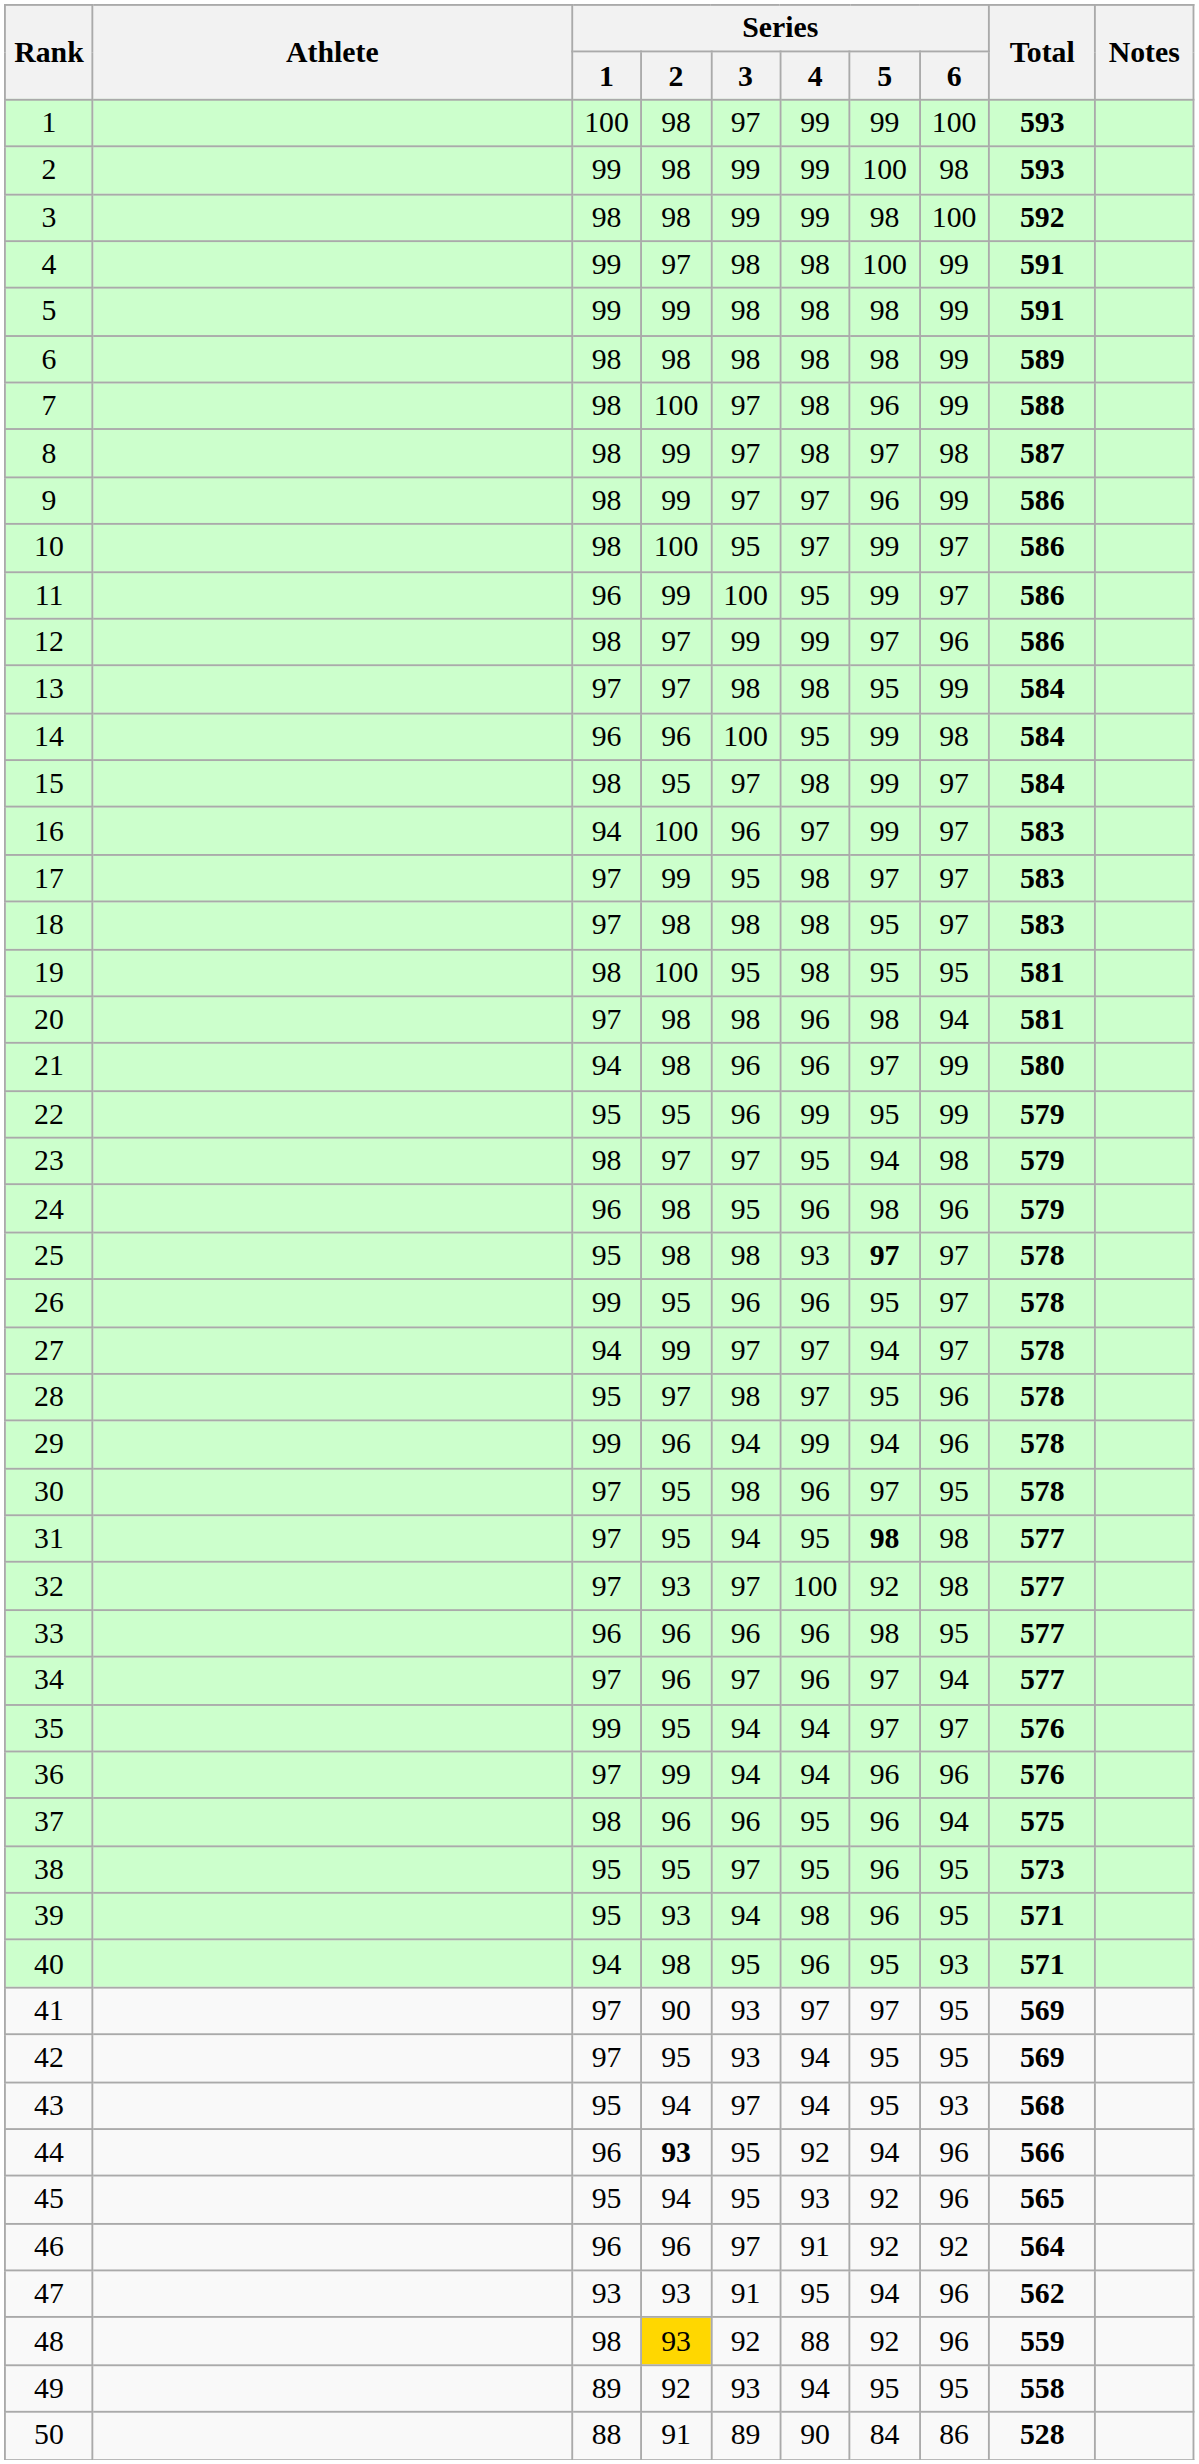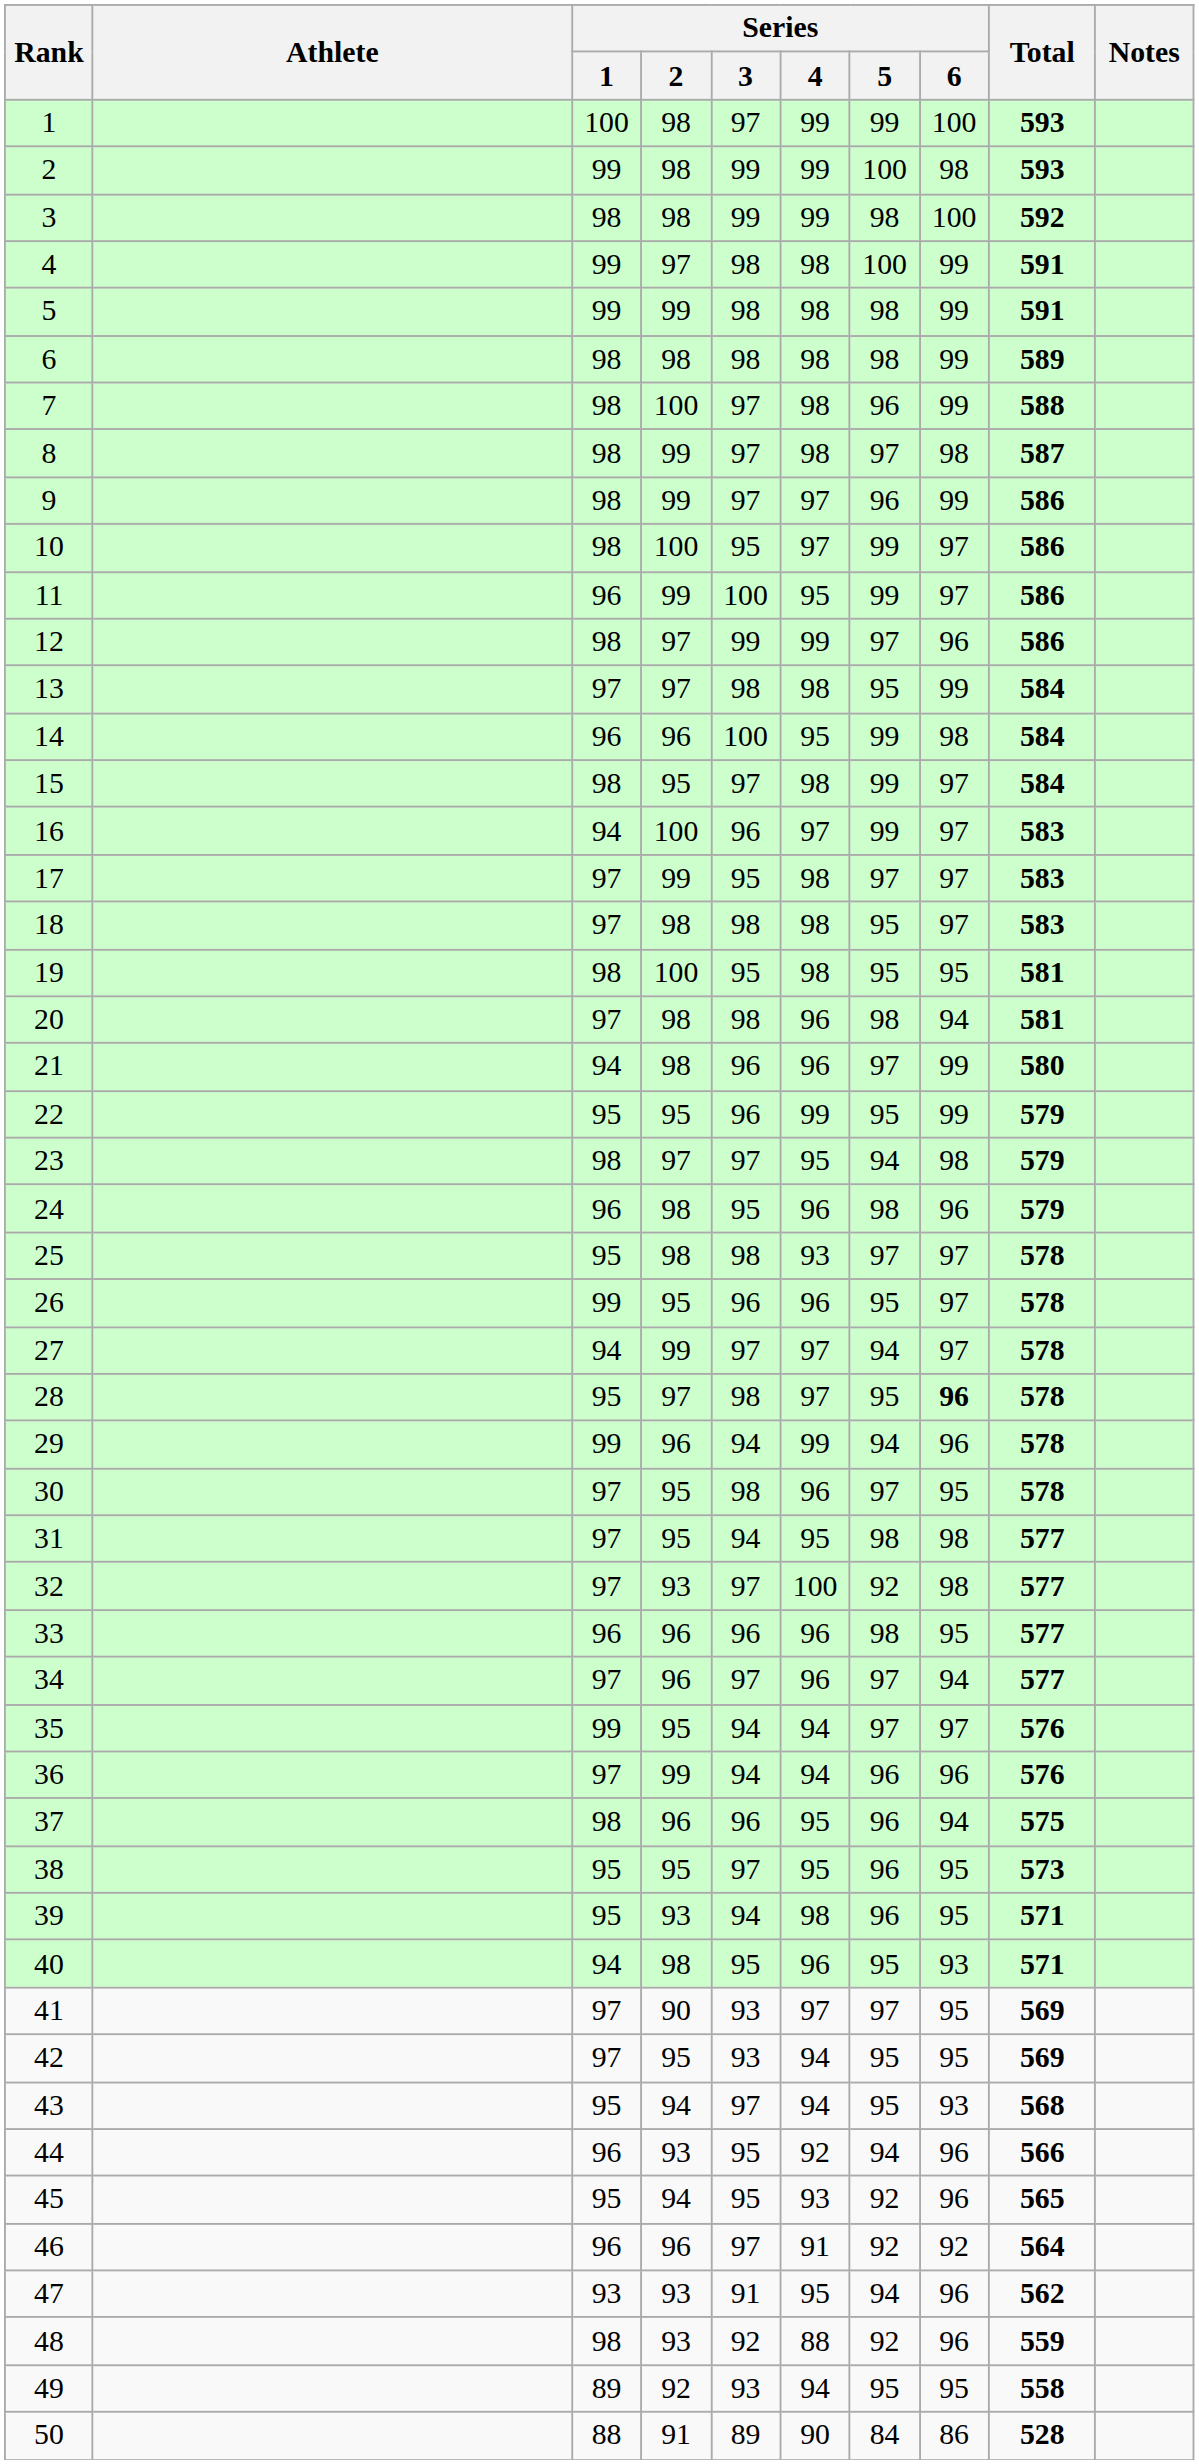(885, 1255) bold -> (885, 1255) normal
(954, 1396) normal -> (954, 1396) bold
(885, 1538) bold -> (885, 1538) normal
(676, 2151) bold -> (676, 2151) normal
(676, 2340) gold background -> (676, 2340) no background
